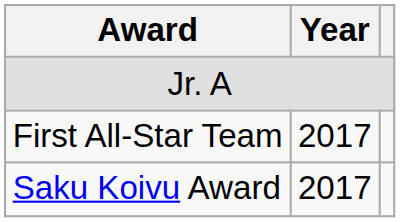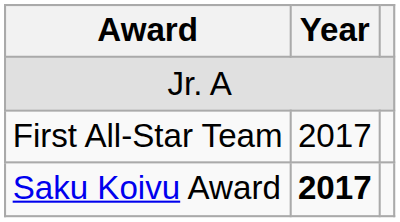(335, 188) normal -> (335, 188) bold
